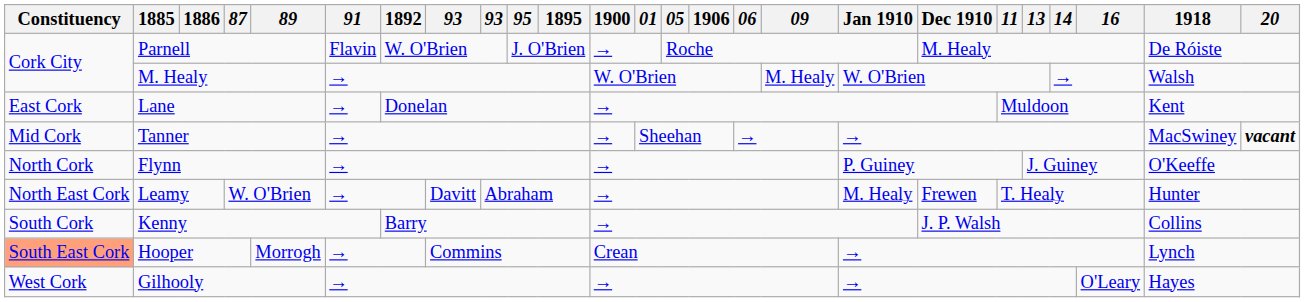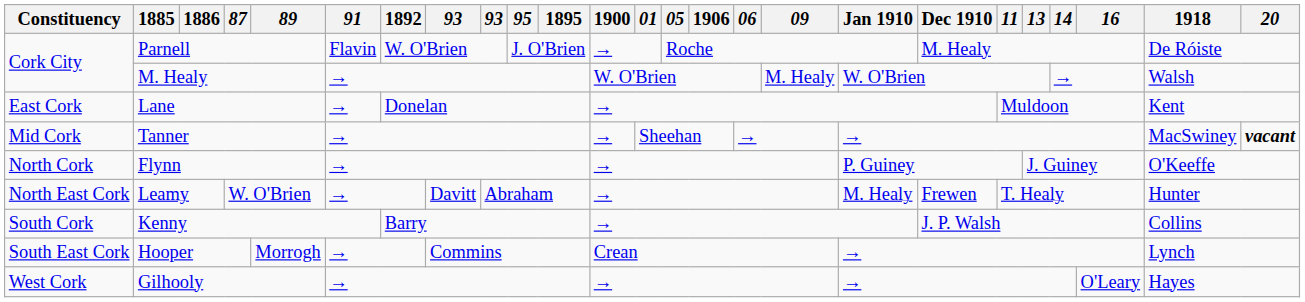(69, 252) lightsalmon background -> (69, 252) no background
